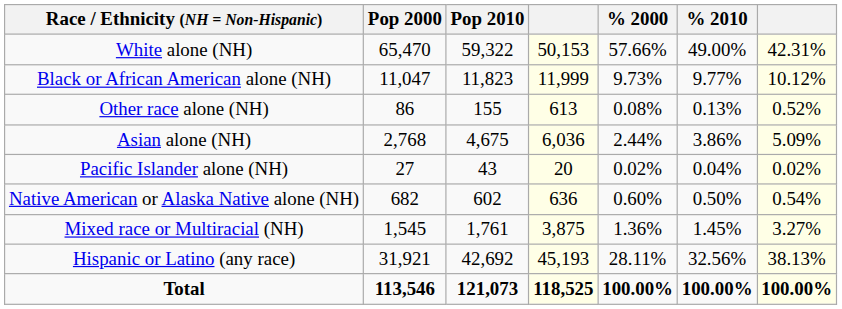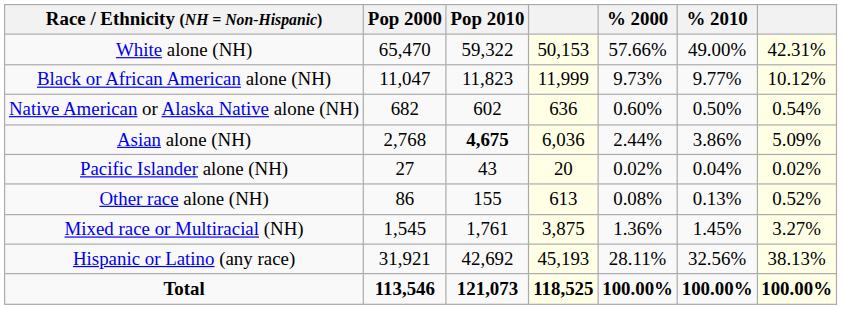rows swapped: (184, 199) <-> (184, 109)
(487, 139) normal -> (487, 139) bold
